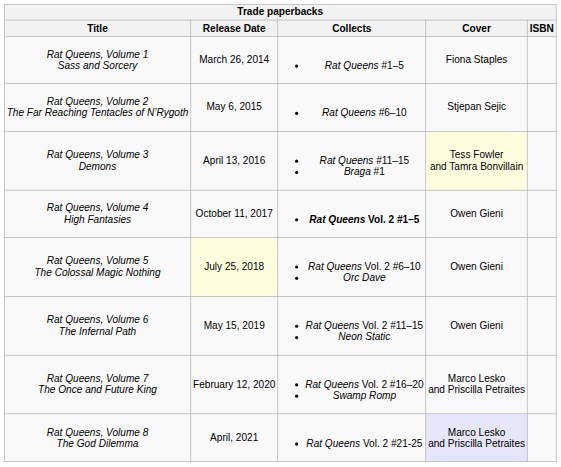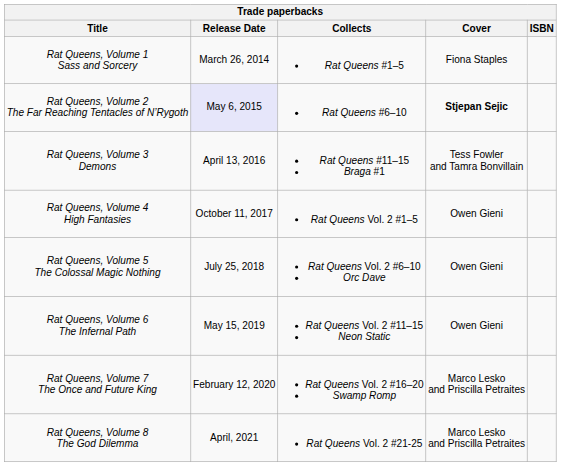(234, 107) no background -> (234, 107) lavender background
(477, 107) normal -> (477, 107) bold
(477, 160) lightyellow background -> (477, 160) no background
(352, 219) bold -> (352, 219) normal
(234, 267) lightyellow background -> (234, 267) no background
(477, 437) lavender background -> (477, 437) no background
